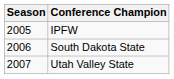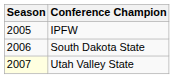(19, 64) no background -> (19, 64) lightyellow background
